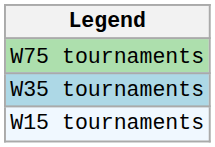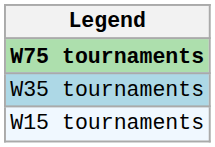(107, 56) normal -> (107, 56) bold
